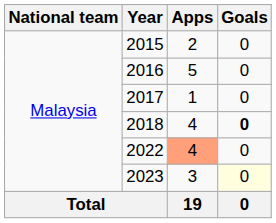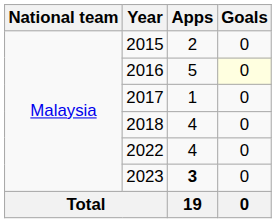(245, 71) no background -> (245, 71) lightyellow background
(245, 124) bold -> (245, 124) normal
(192, 151) lightsalmon background -> (192, 151) no background
(192, 177) normal -> (192, 177) bold
(245, 177) lightyellow background -> (245, 177) no background
